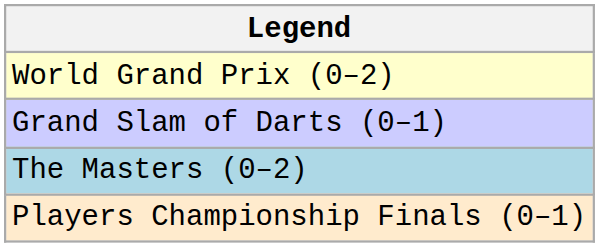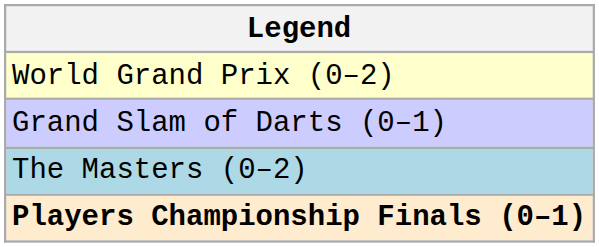(299, 218) normal -> (299, 218) bold
